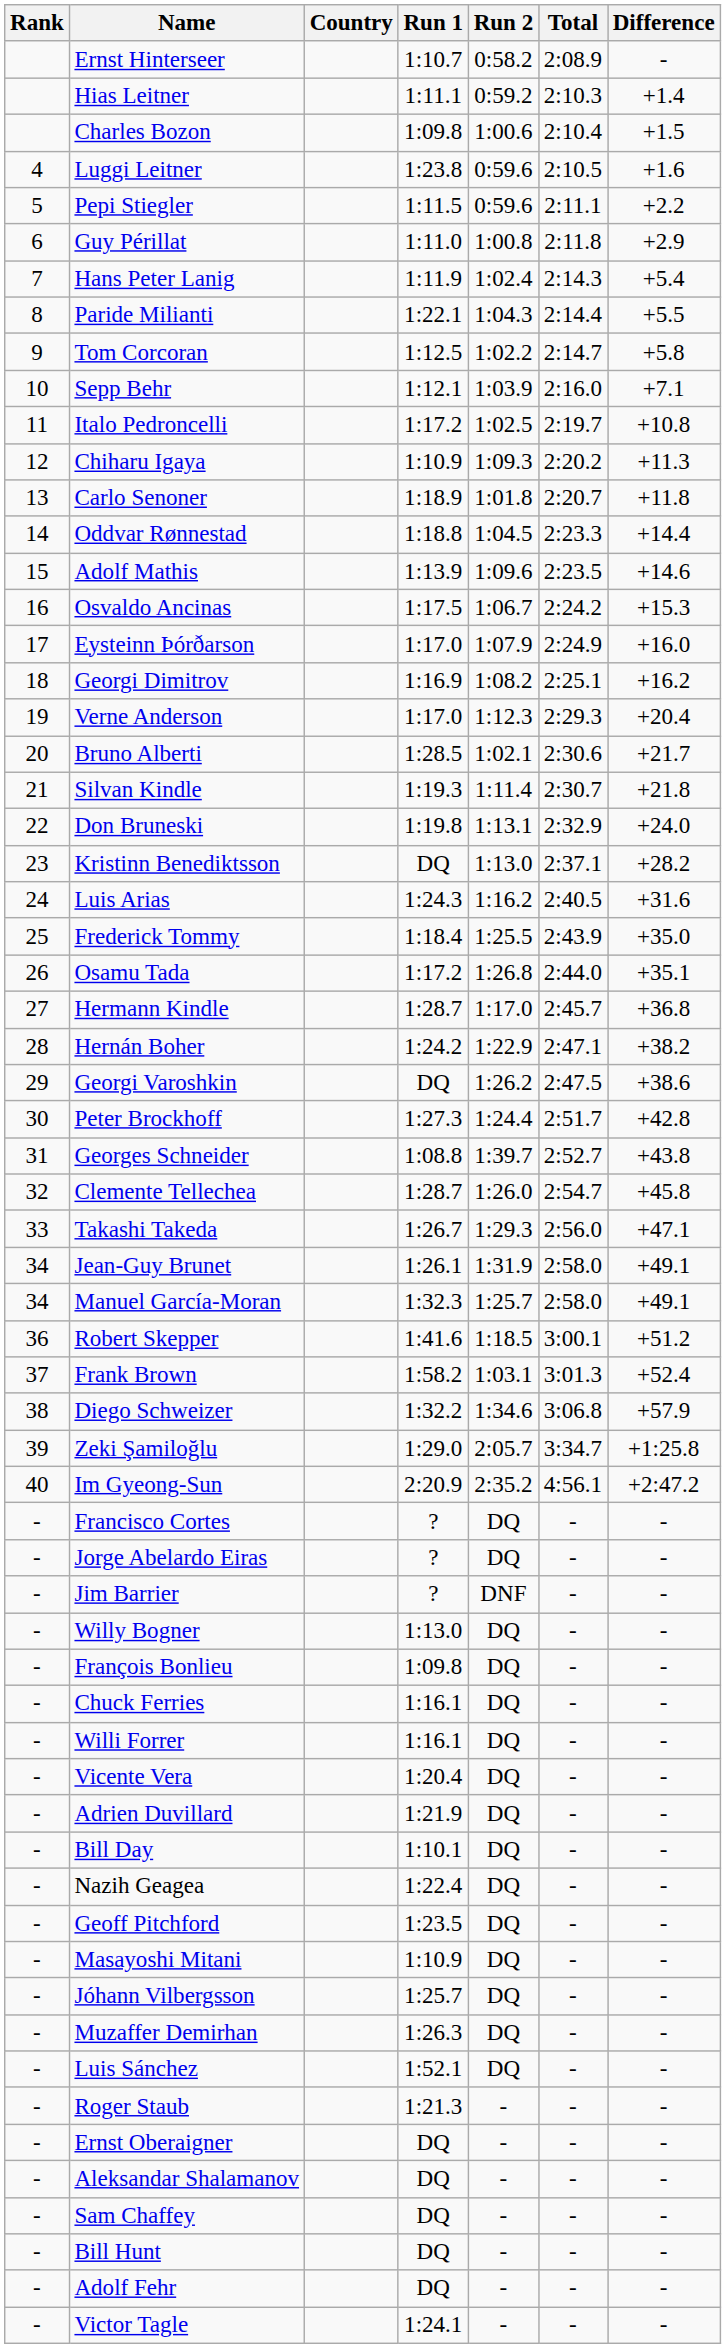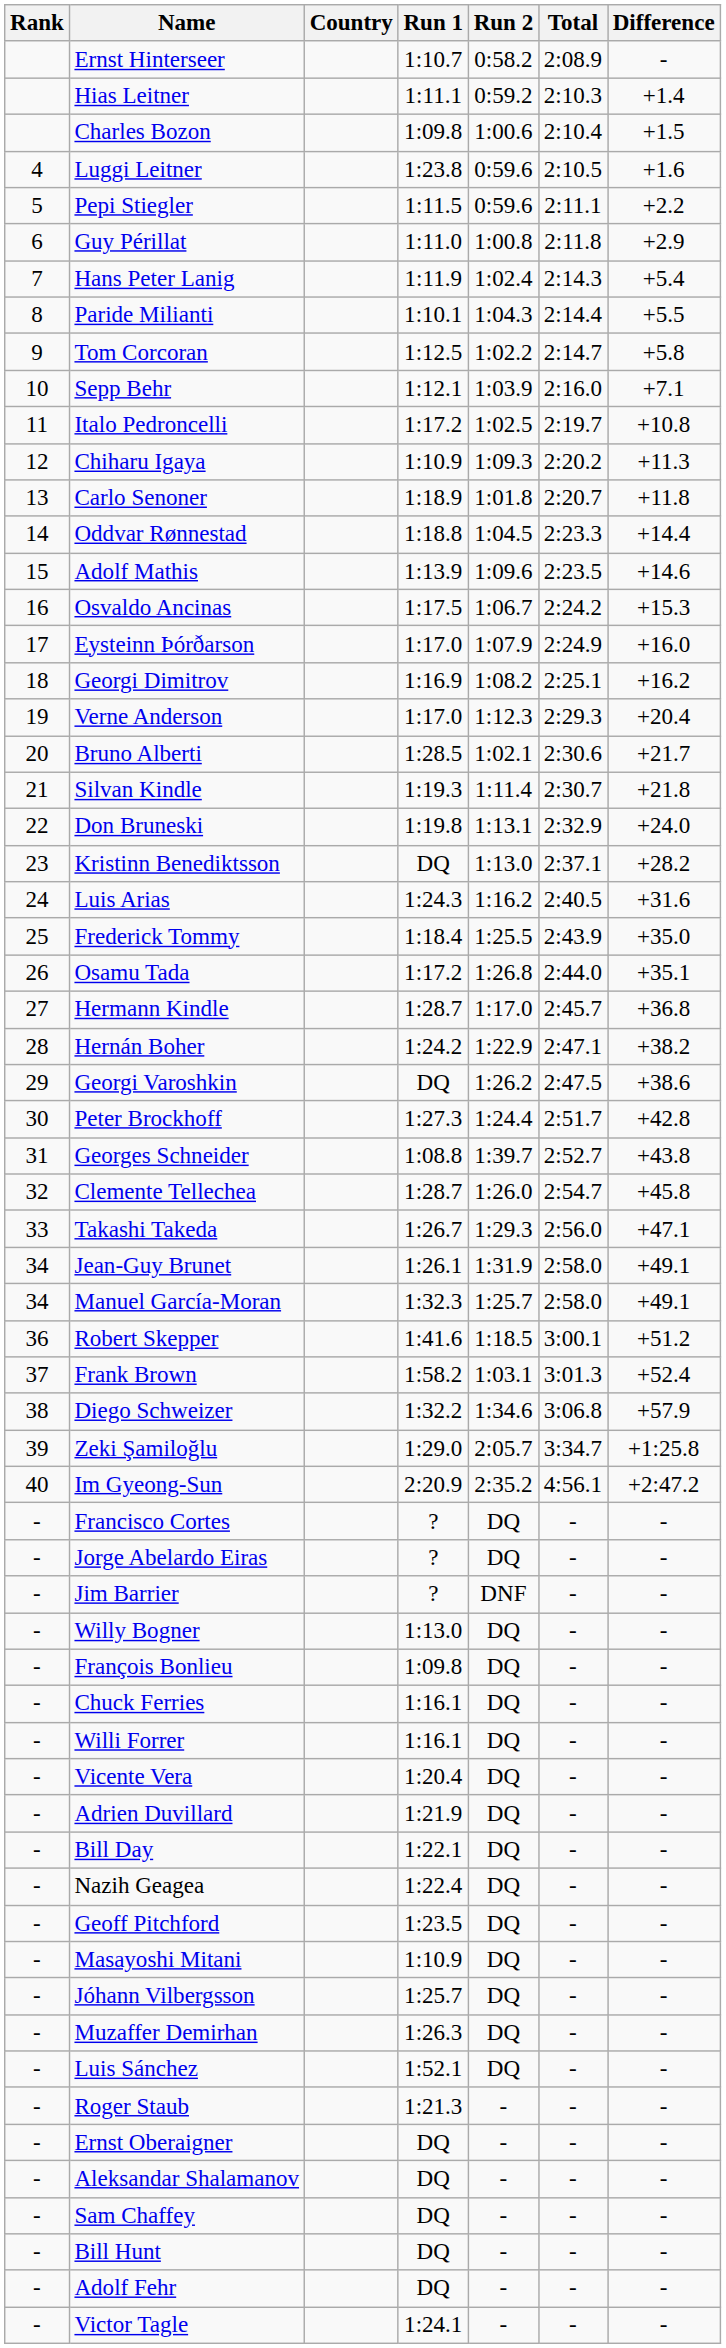(433, 315) 1:22.1 -> (433, 315) 1:10.1
(433, 1849) 1:10.1 -> (433, 1849) 1:22.1
